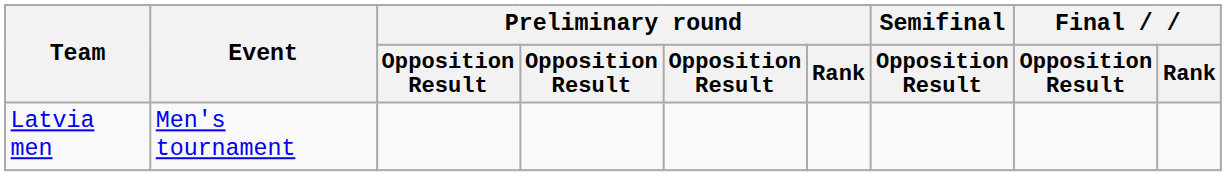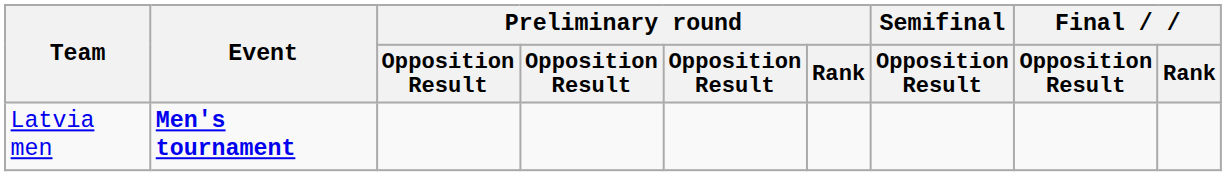(226, 136) normal -> (226, 136) bold
